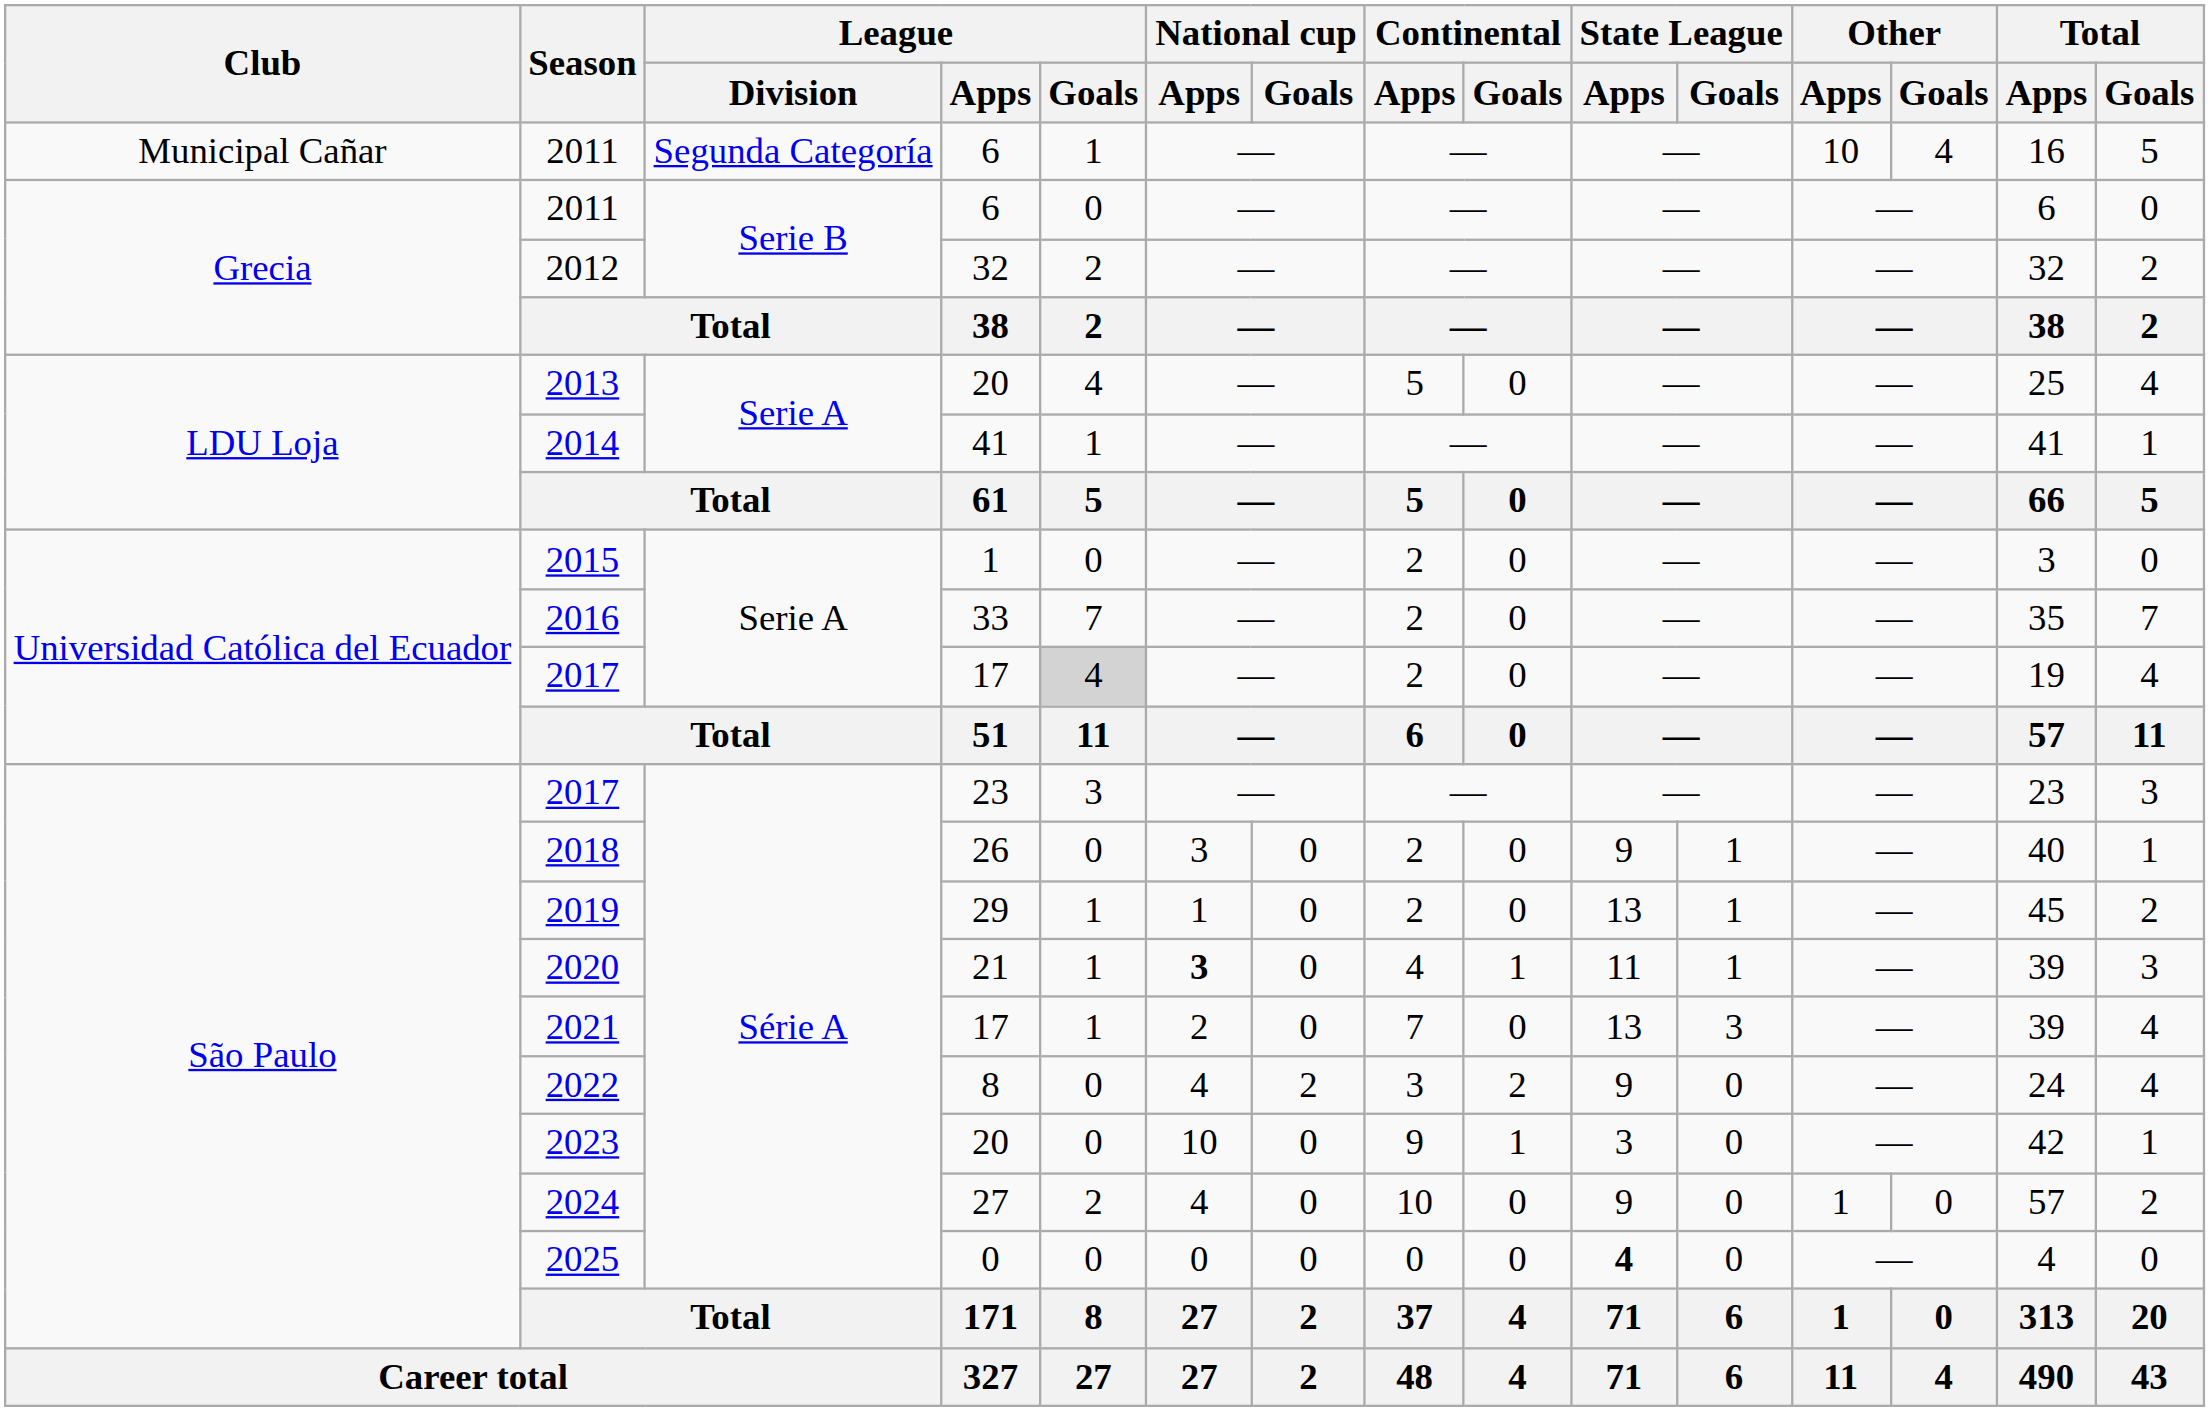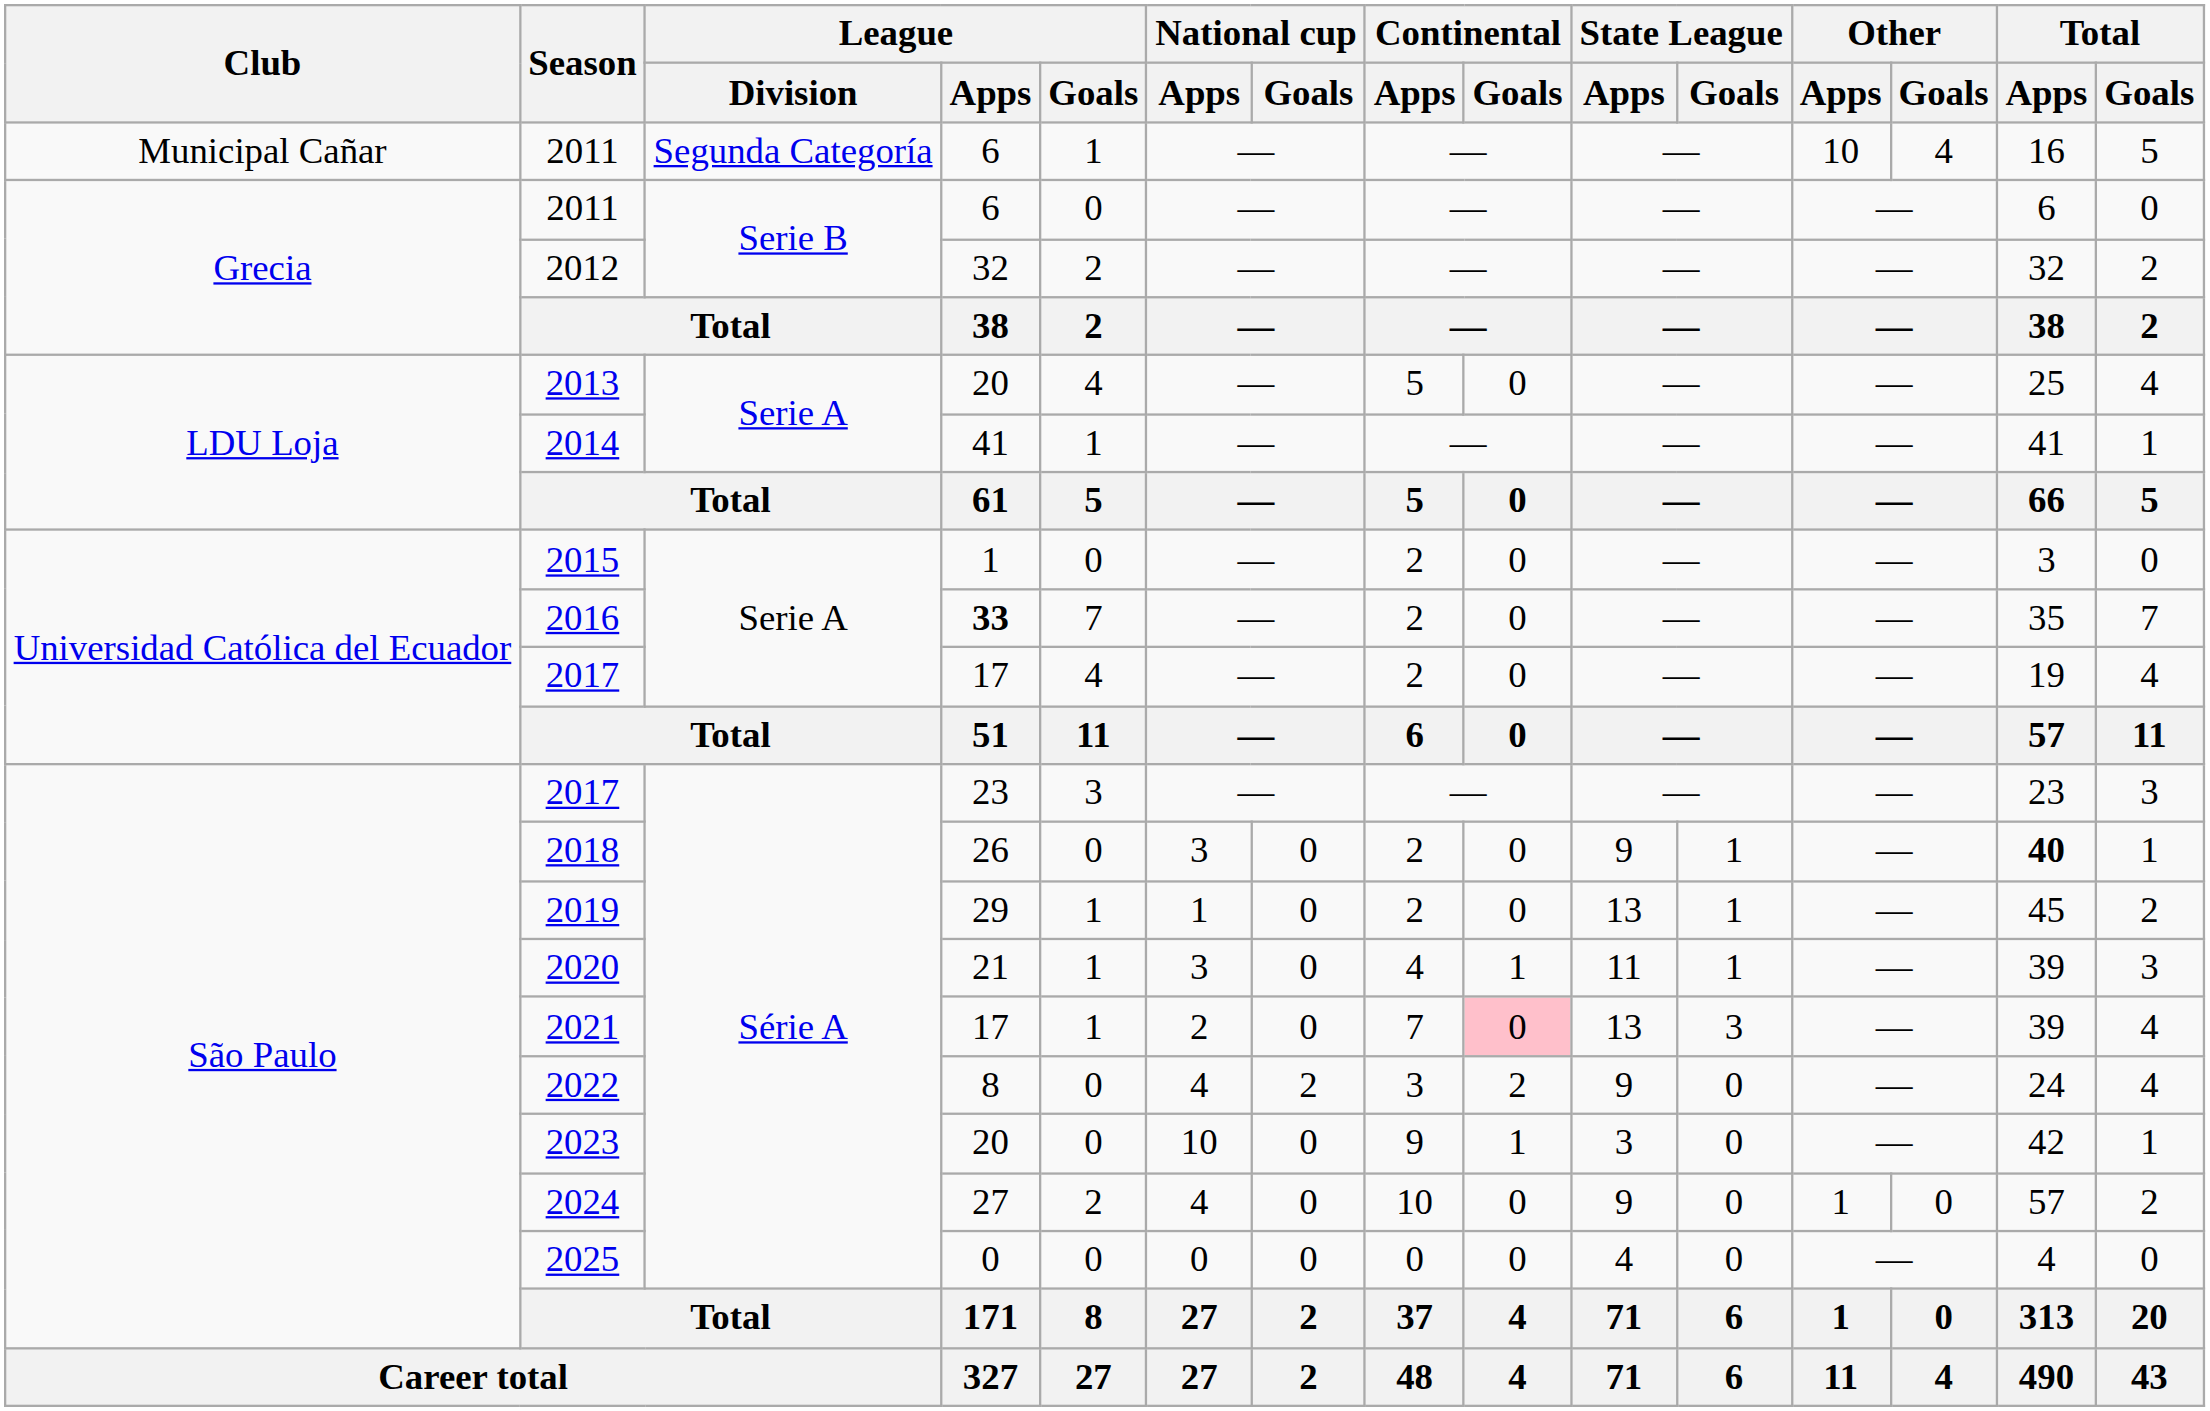(990, 617) normal -> (990, 617) bold
(1093, 675) lightgrey background -> (1093, 675) no background
(2046, 850) normal -> (2046, 850) bold
(1199, 967) bold -> (1199, 967) normal
(1517, 1025) no background -> (1517, 1025) pink background
(1624, 1259) bold -> (1624, 1259) normal
